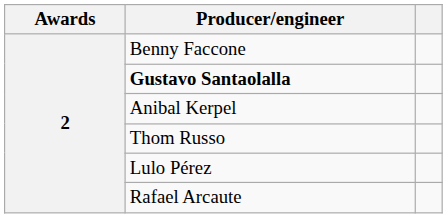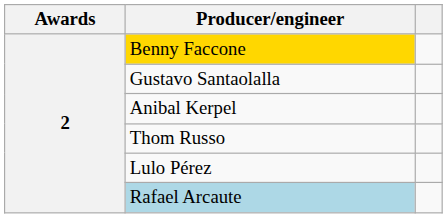(188, 49) no background -> (188, 49) gold background
(210, 78) bold -> (205, 78) normal
(186, 197) no background -> (186, 197) lightblue background
